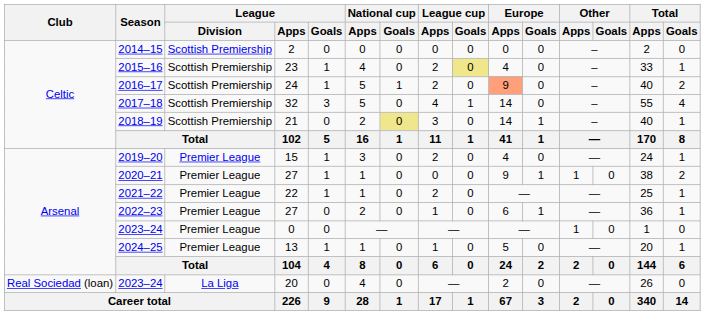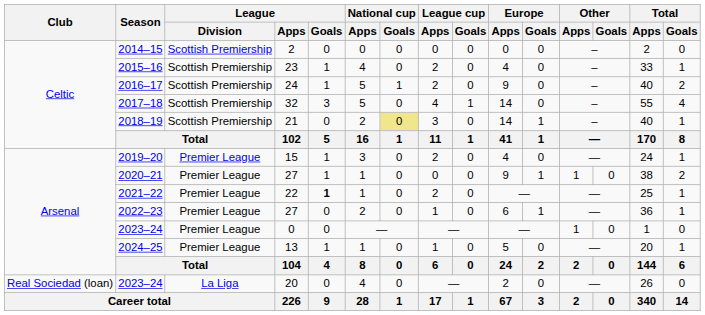(470, 67) khaki background -> (470, 67) no background
(506, 85) lightsalmon background -> (506, 85) no background
(327, 193) normal -> (327, 193) bold
